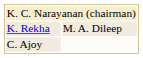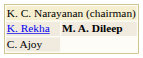(92, 28) normal -> (92, 28) bold
